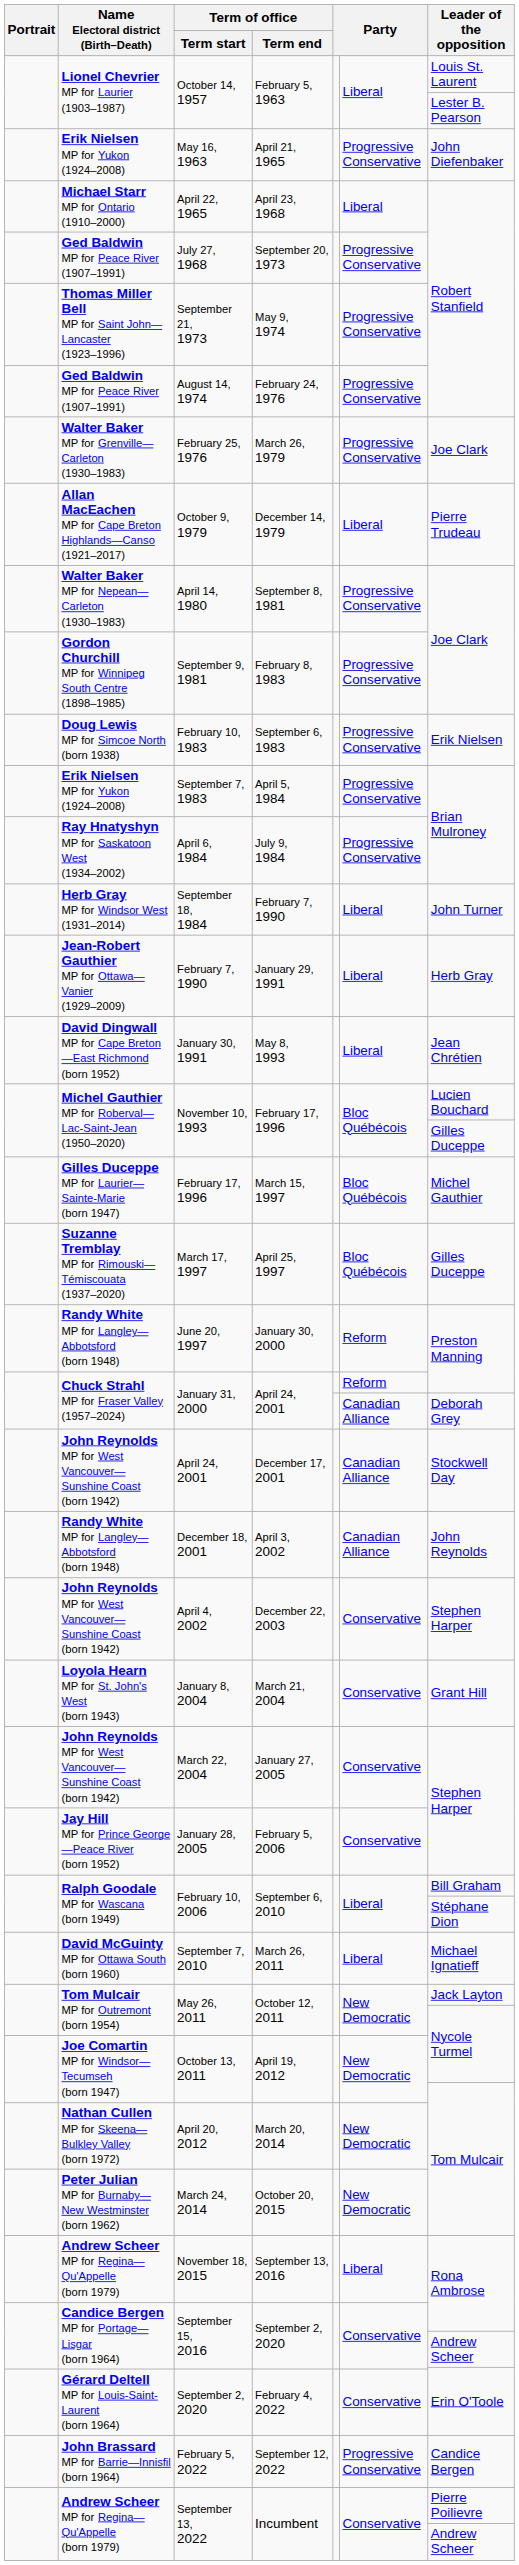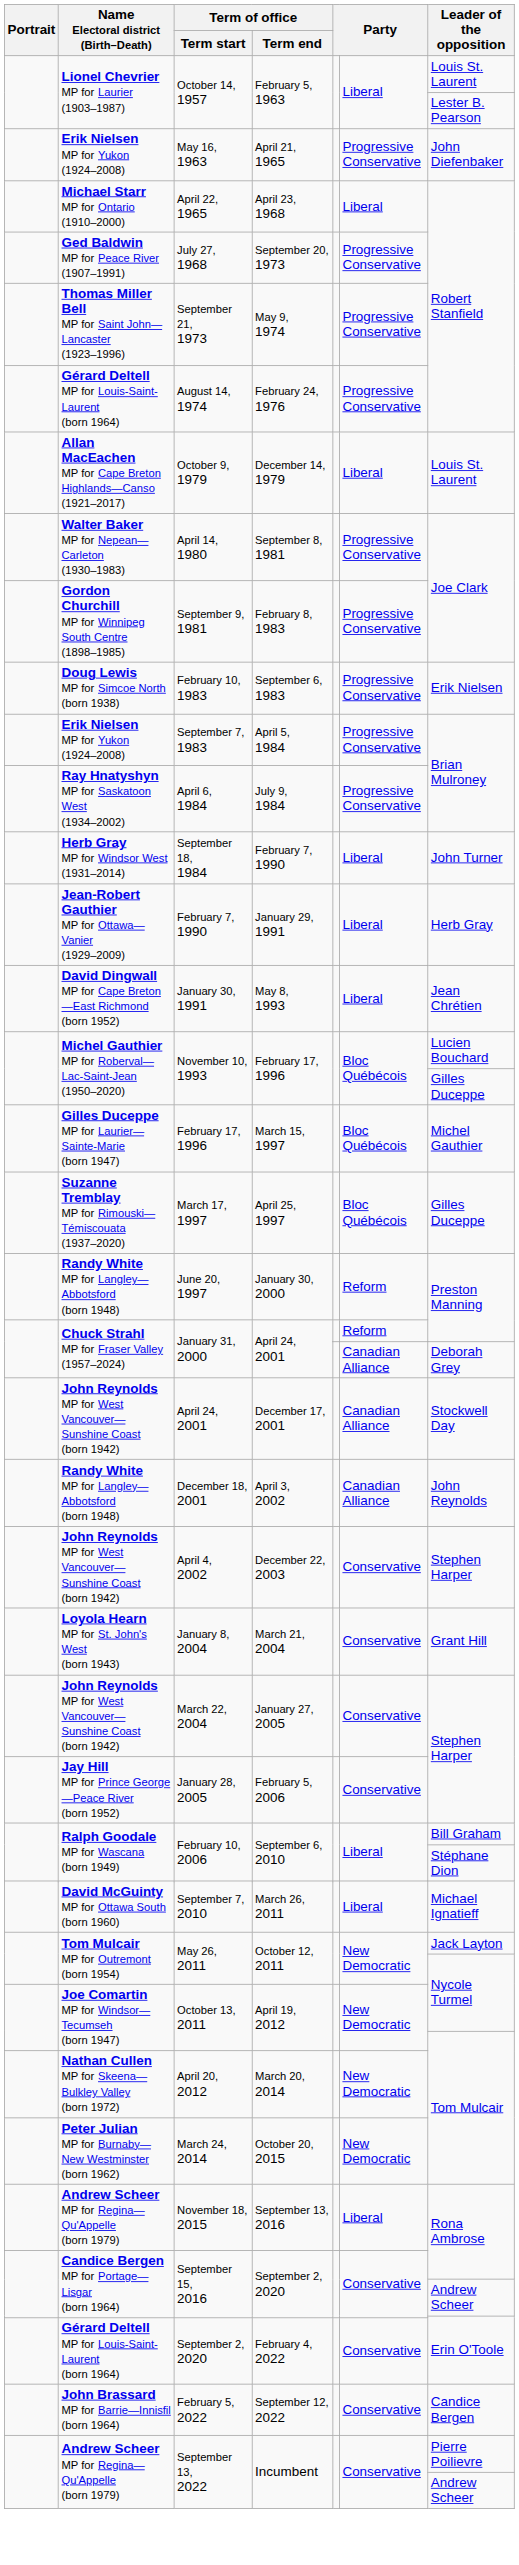(110, 391) Ged Baldwin MP for Peace River (1907–1991) -> (110, 398) Gérard Deltell MP for Louis-Saint-Laurent (born 1964)
- row: (209, 451)
(456, 524) Pierre Trudeau -> (457, 472) Louis St. Laurent
(382, 2461) Progressive Conservative -> (382, 2409) Conservative
